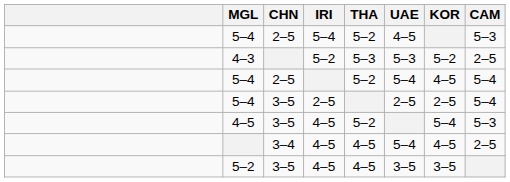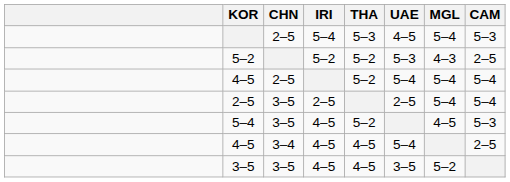columns swapped: (445, 15) <-> (243, 15)
(364, 36) 5–2 -> (364, 36) 5–3
(364, 58) 5–3 -> (364, 58) 5–2
